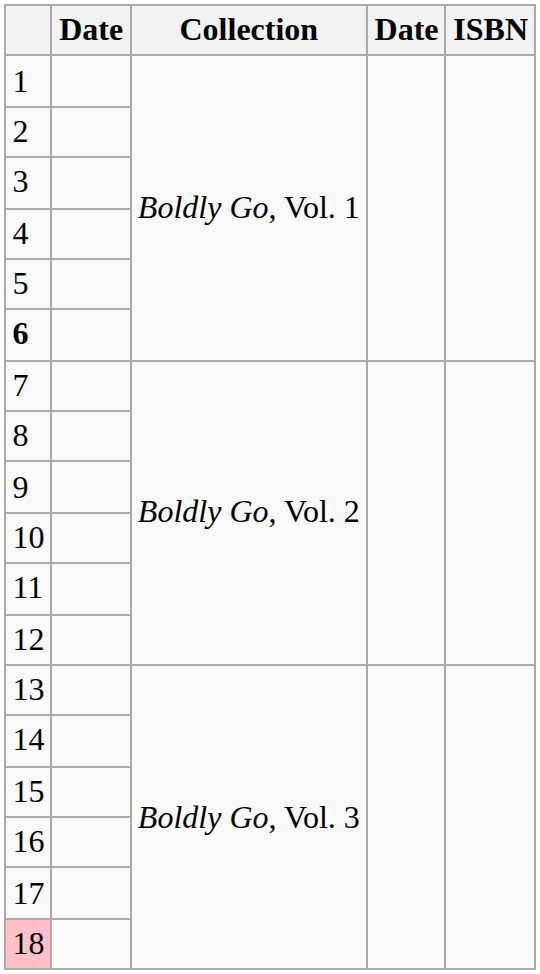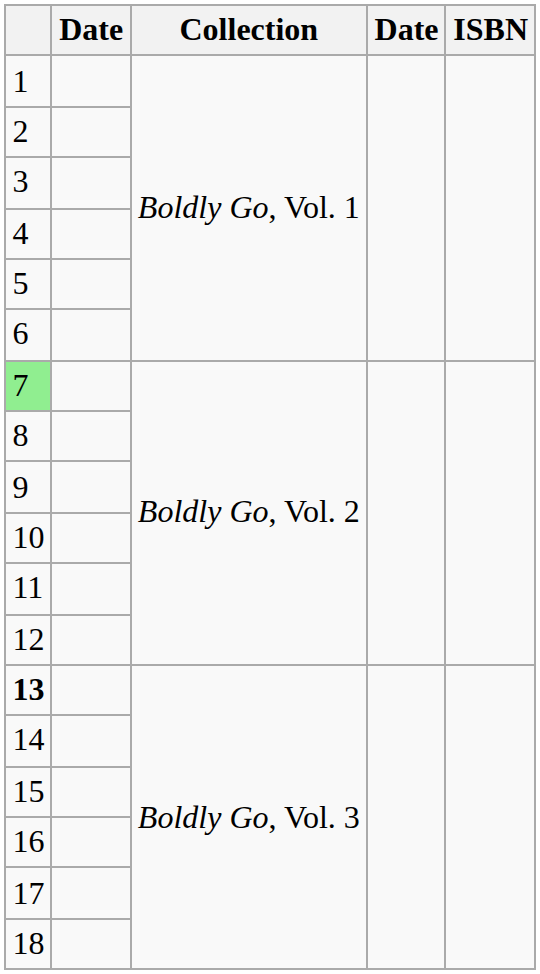(20, 334) bold -> (20, 334) normal
(20, 385) no background -> (20, 385) lightgreen background
(28, 689) normal -> (28, 689) bold
(28, 943) pink background -> (28, 943) no background
